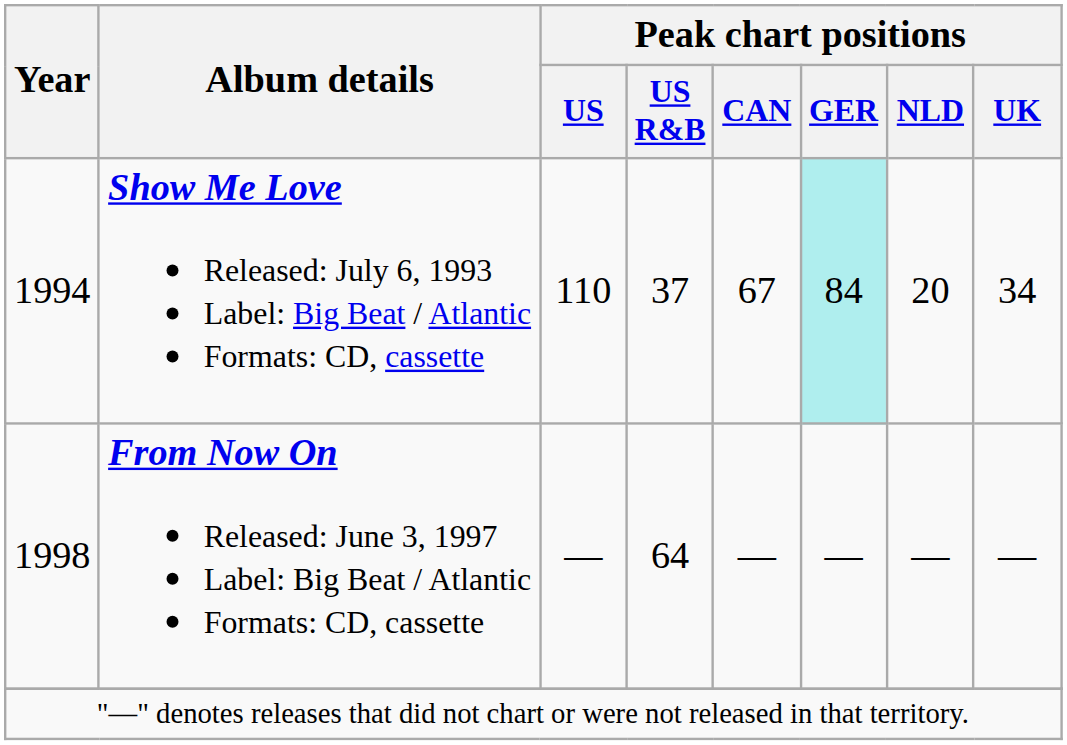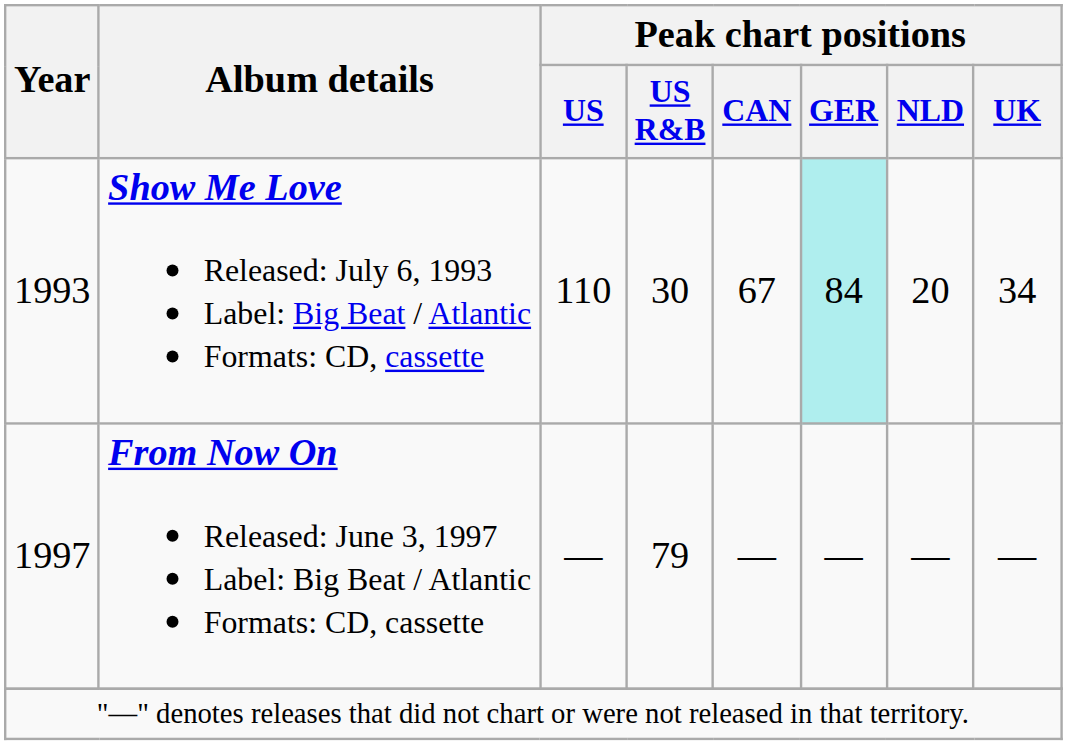(52, 289) 1994 -> (52, 289) 1993
(670, 289) 37 -> (670, 289) 30
(52, 555) 1998 -> (52, 555) 1997
(670, 555) 64 -> (670, 555) 79
